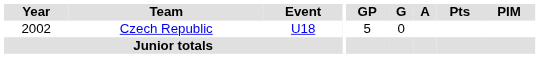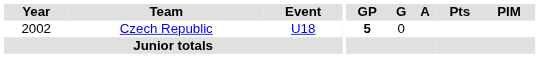(367, 28) normal -> (367, 28) bold
